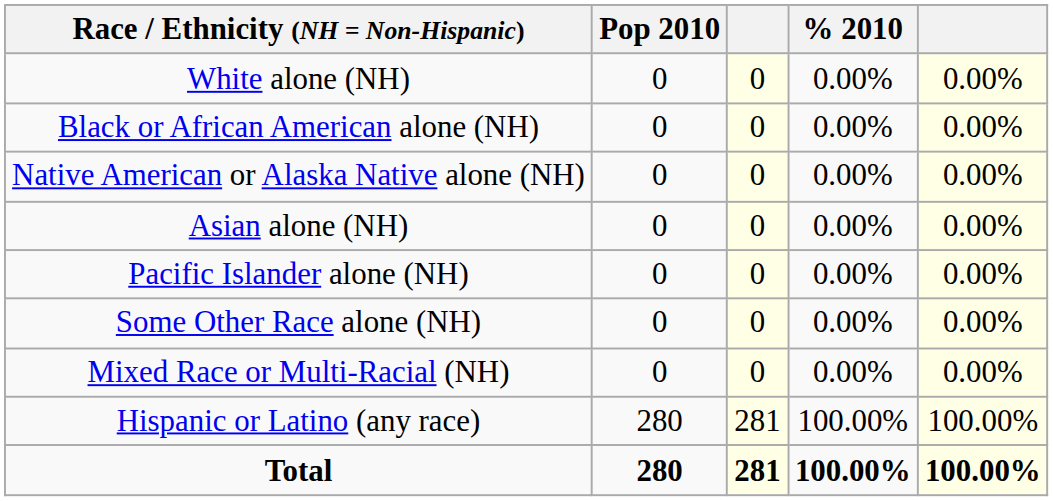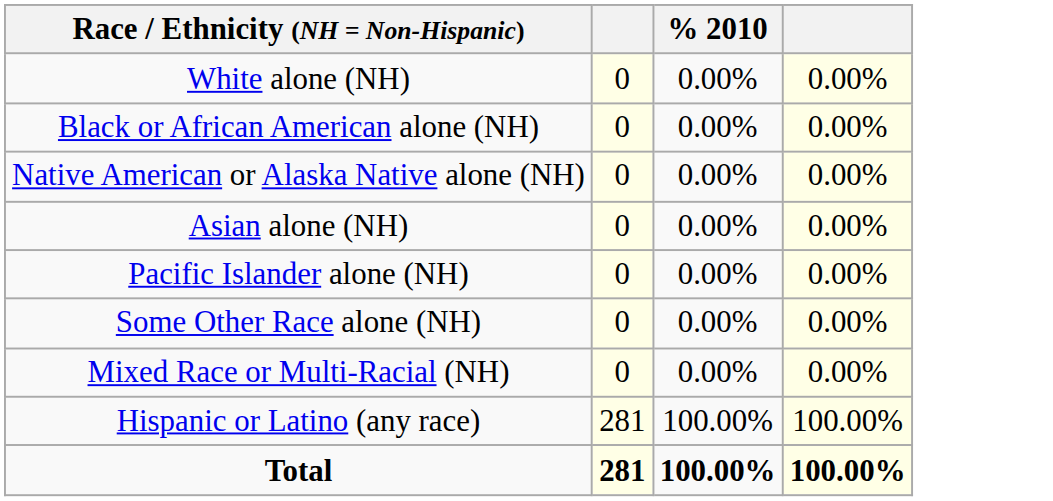- column: (660, 28)
